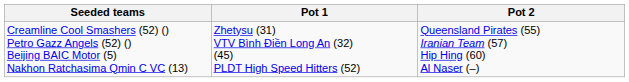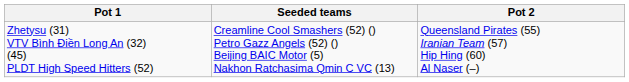columns swapped: (108, 13) <-> (314, 13)
